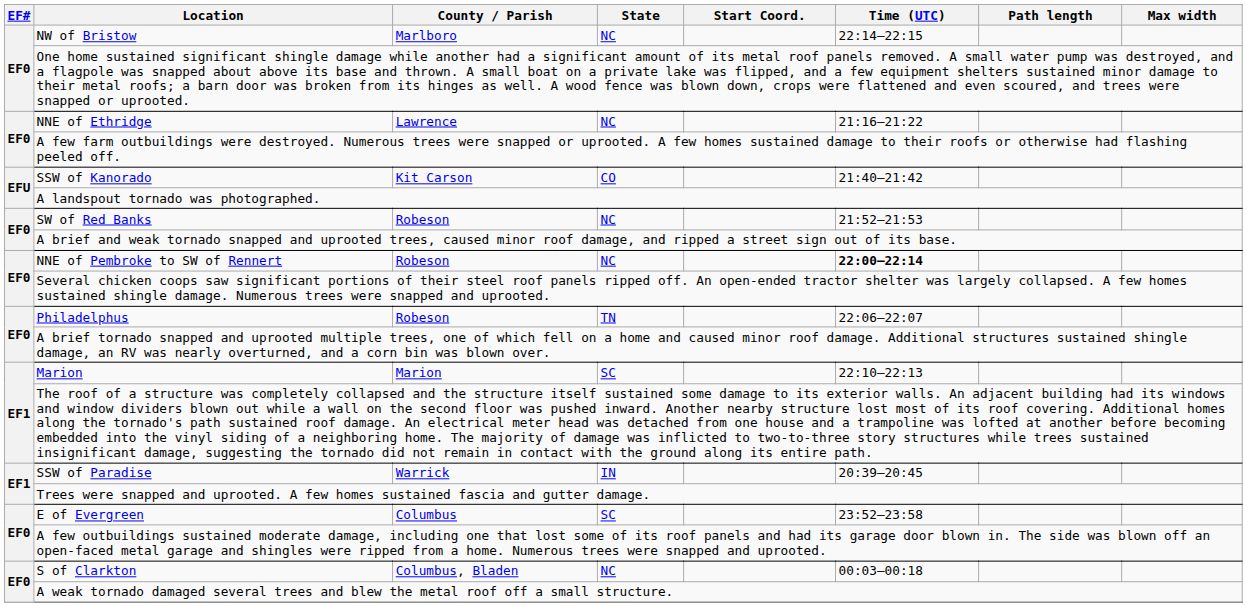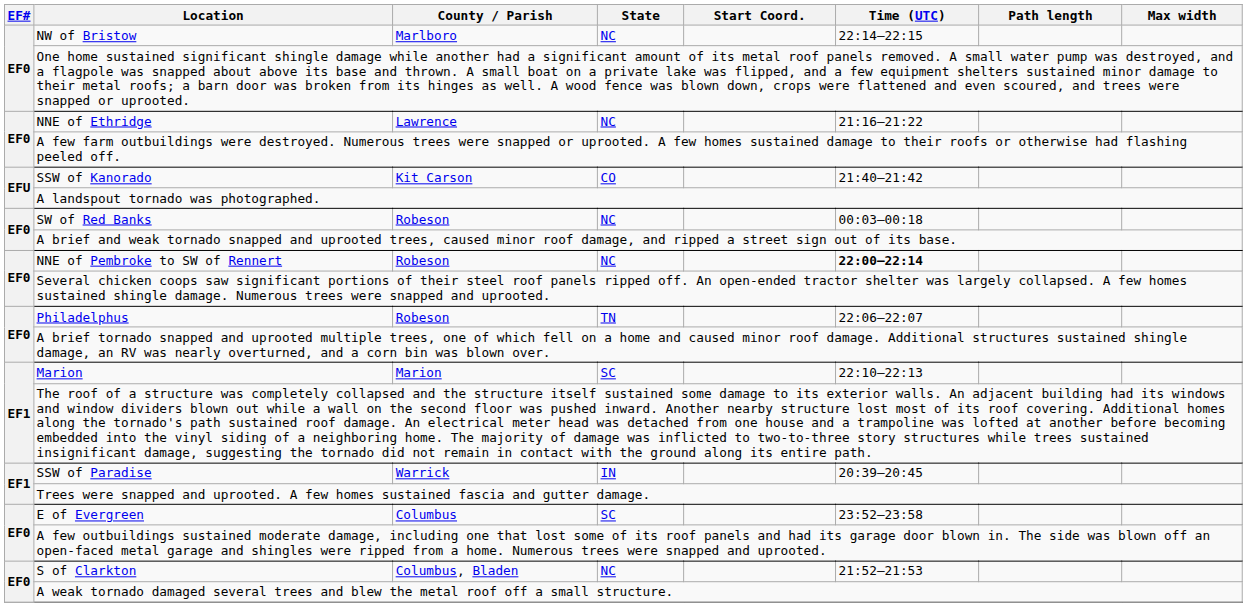(881, 219) 21:52–21:53 -> (881, 219) 00:03–00:18
(881, 571) 00:03–00:18 -> (881, 571) 21:52–21:53
